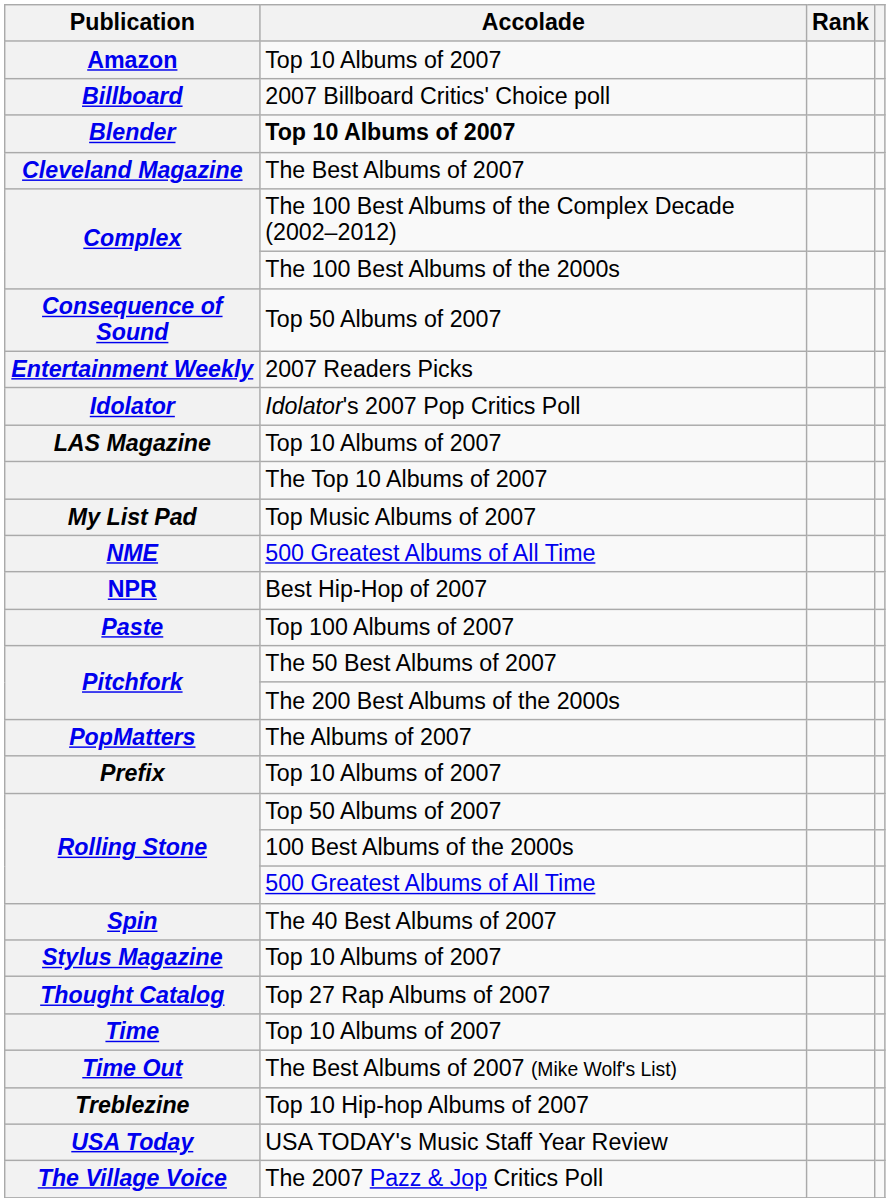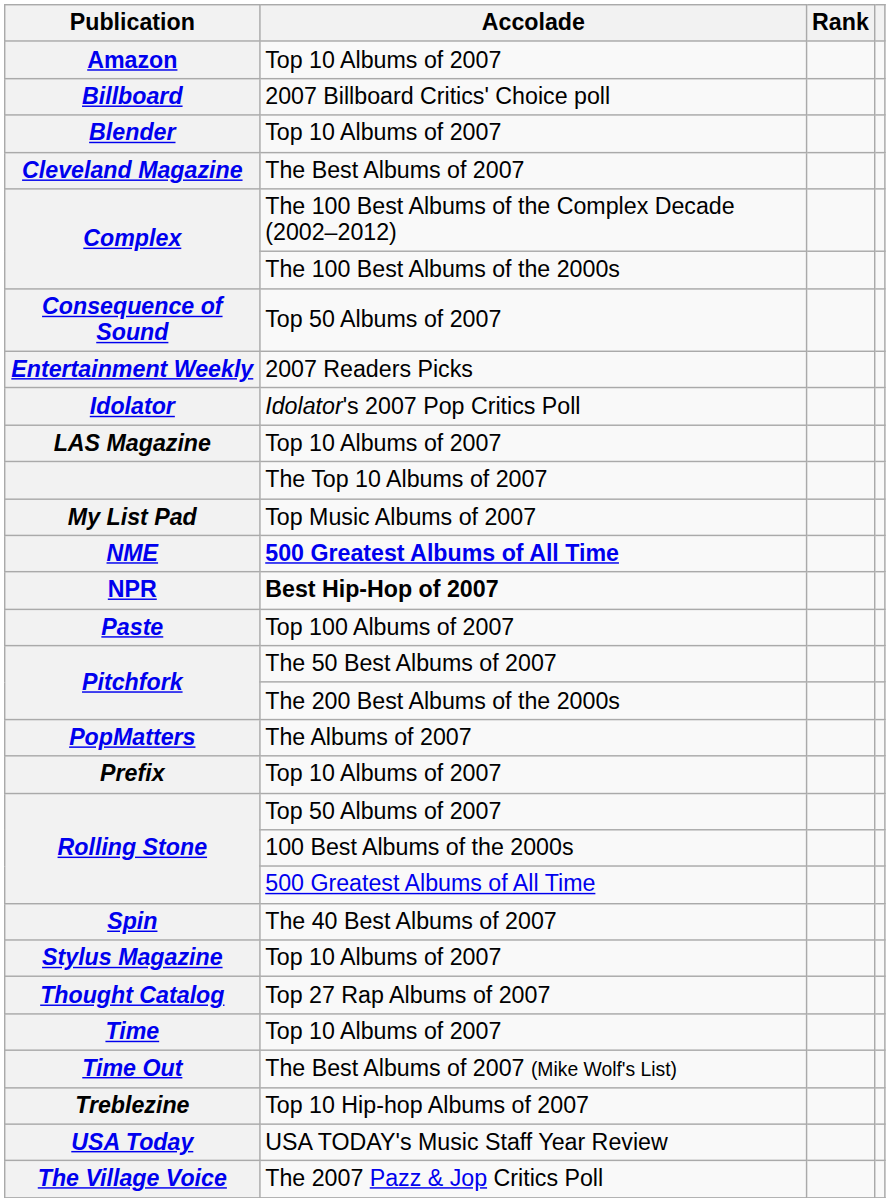(390, 133) bold -> (383, 133) normal
(430, 553) normal -> (442, 553) bold
(376, 590) normal -> (382, 590) bold
